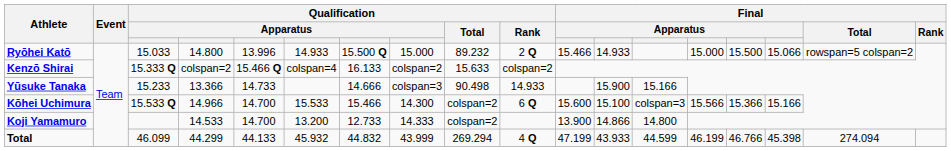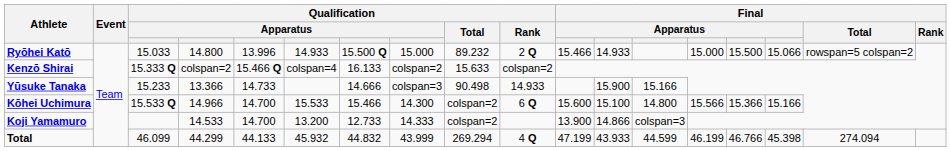(660, 104) colspan=3 -> (660, 104) 14.800
(660, 121) 14.800 -> (660, 121) colspan=3
